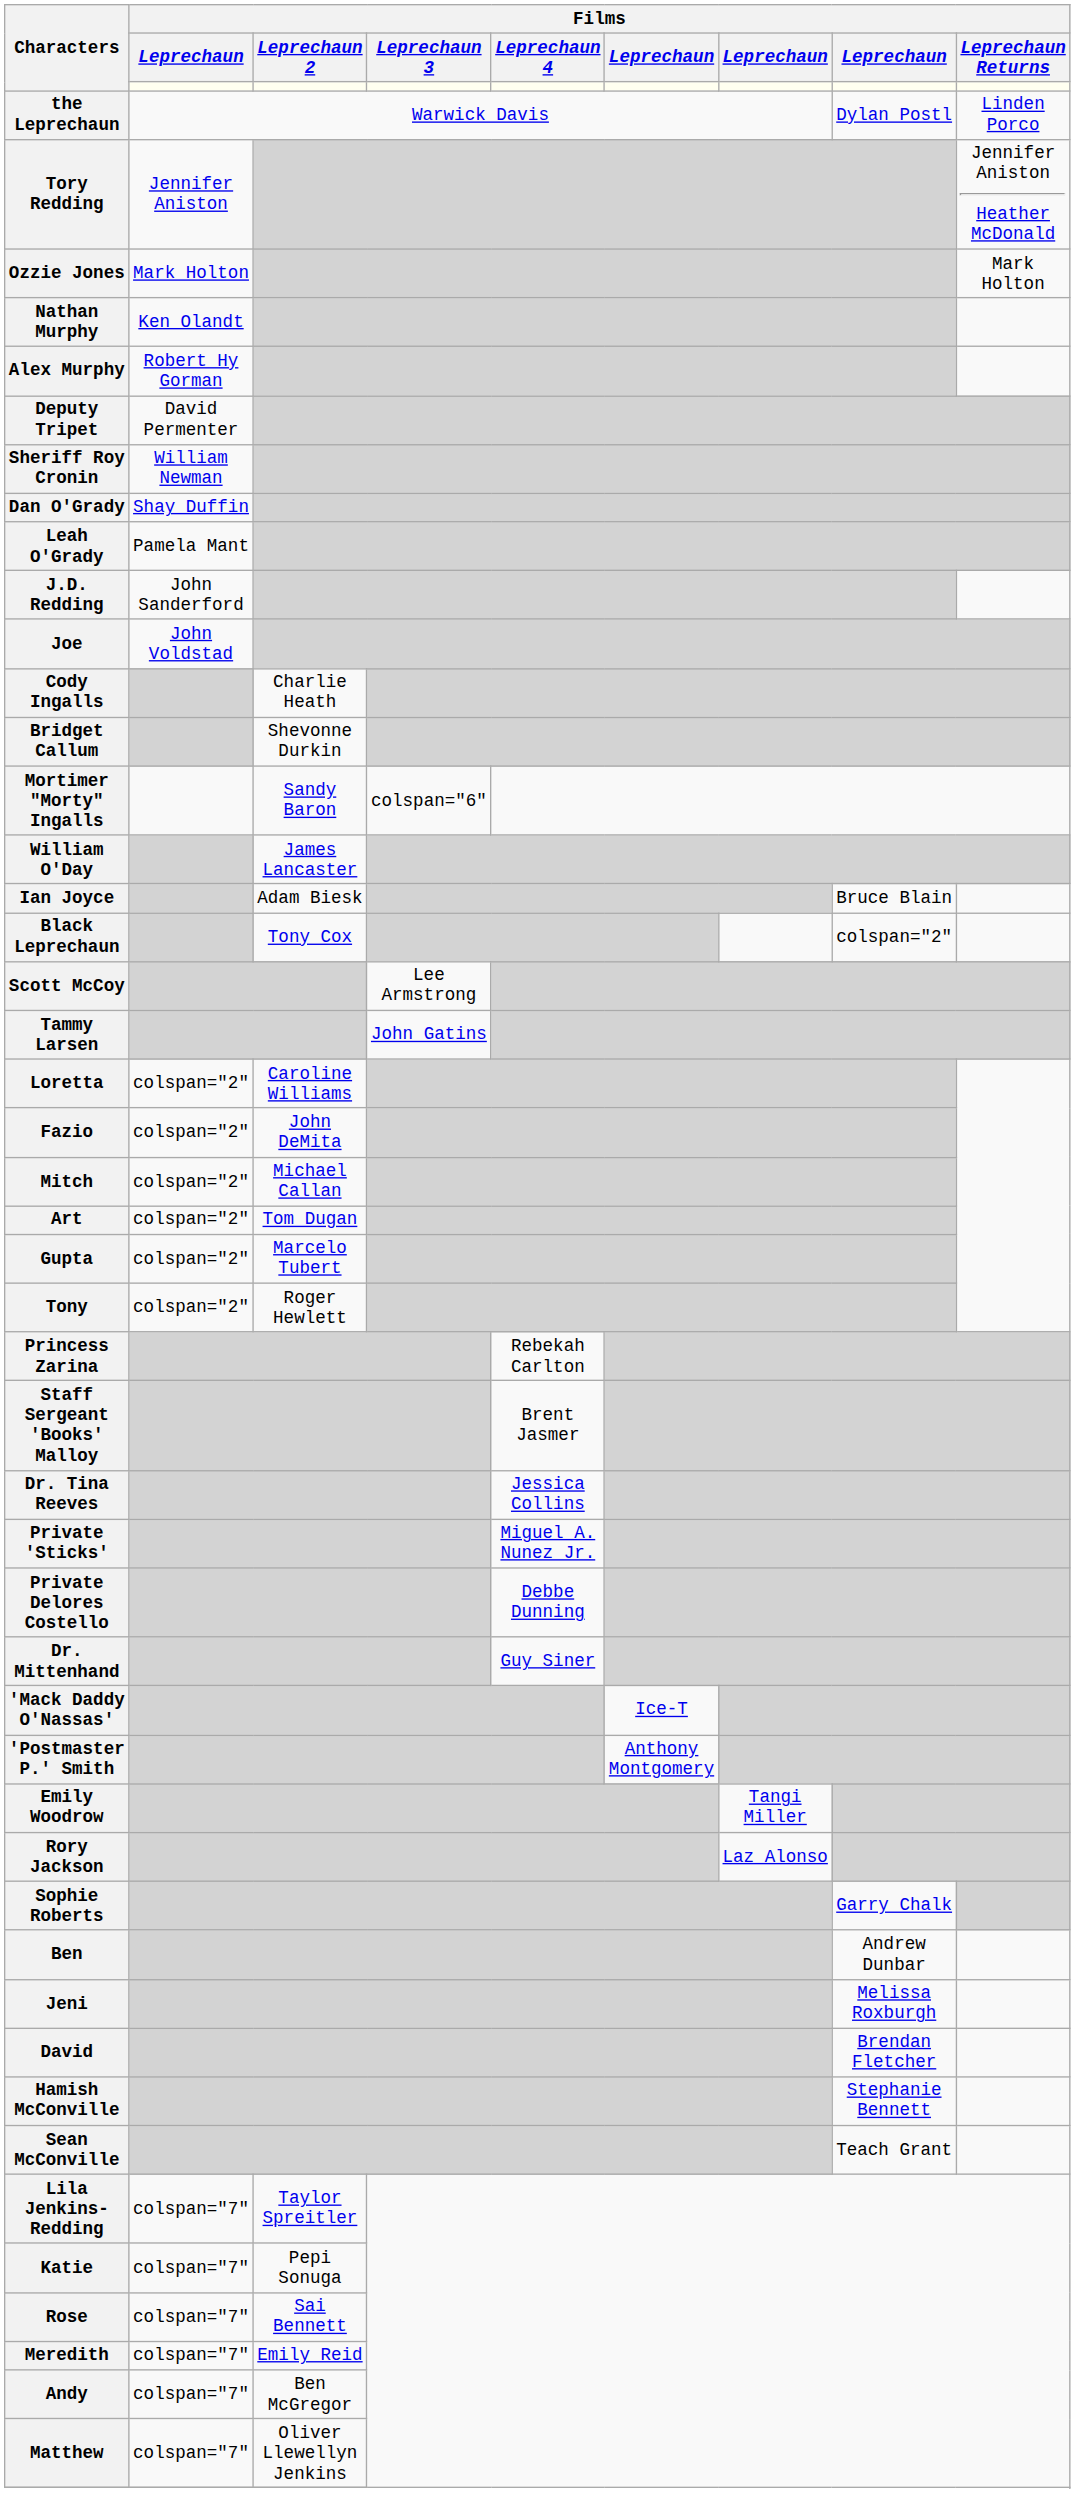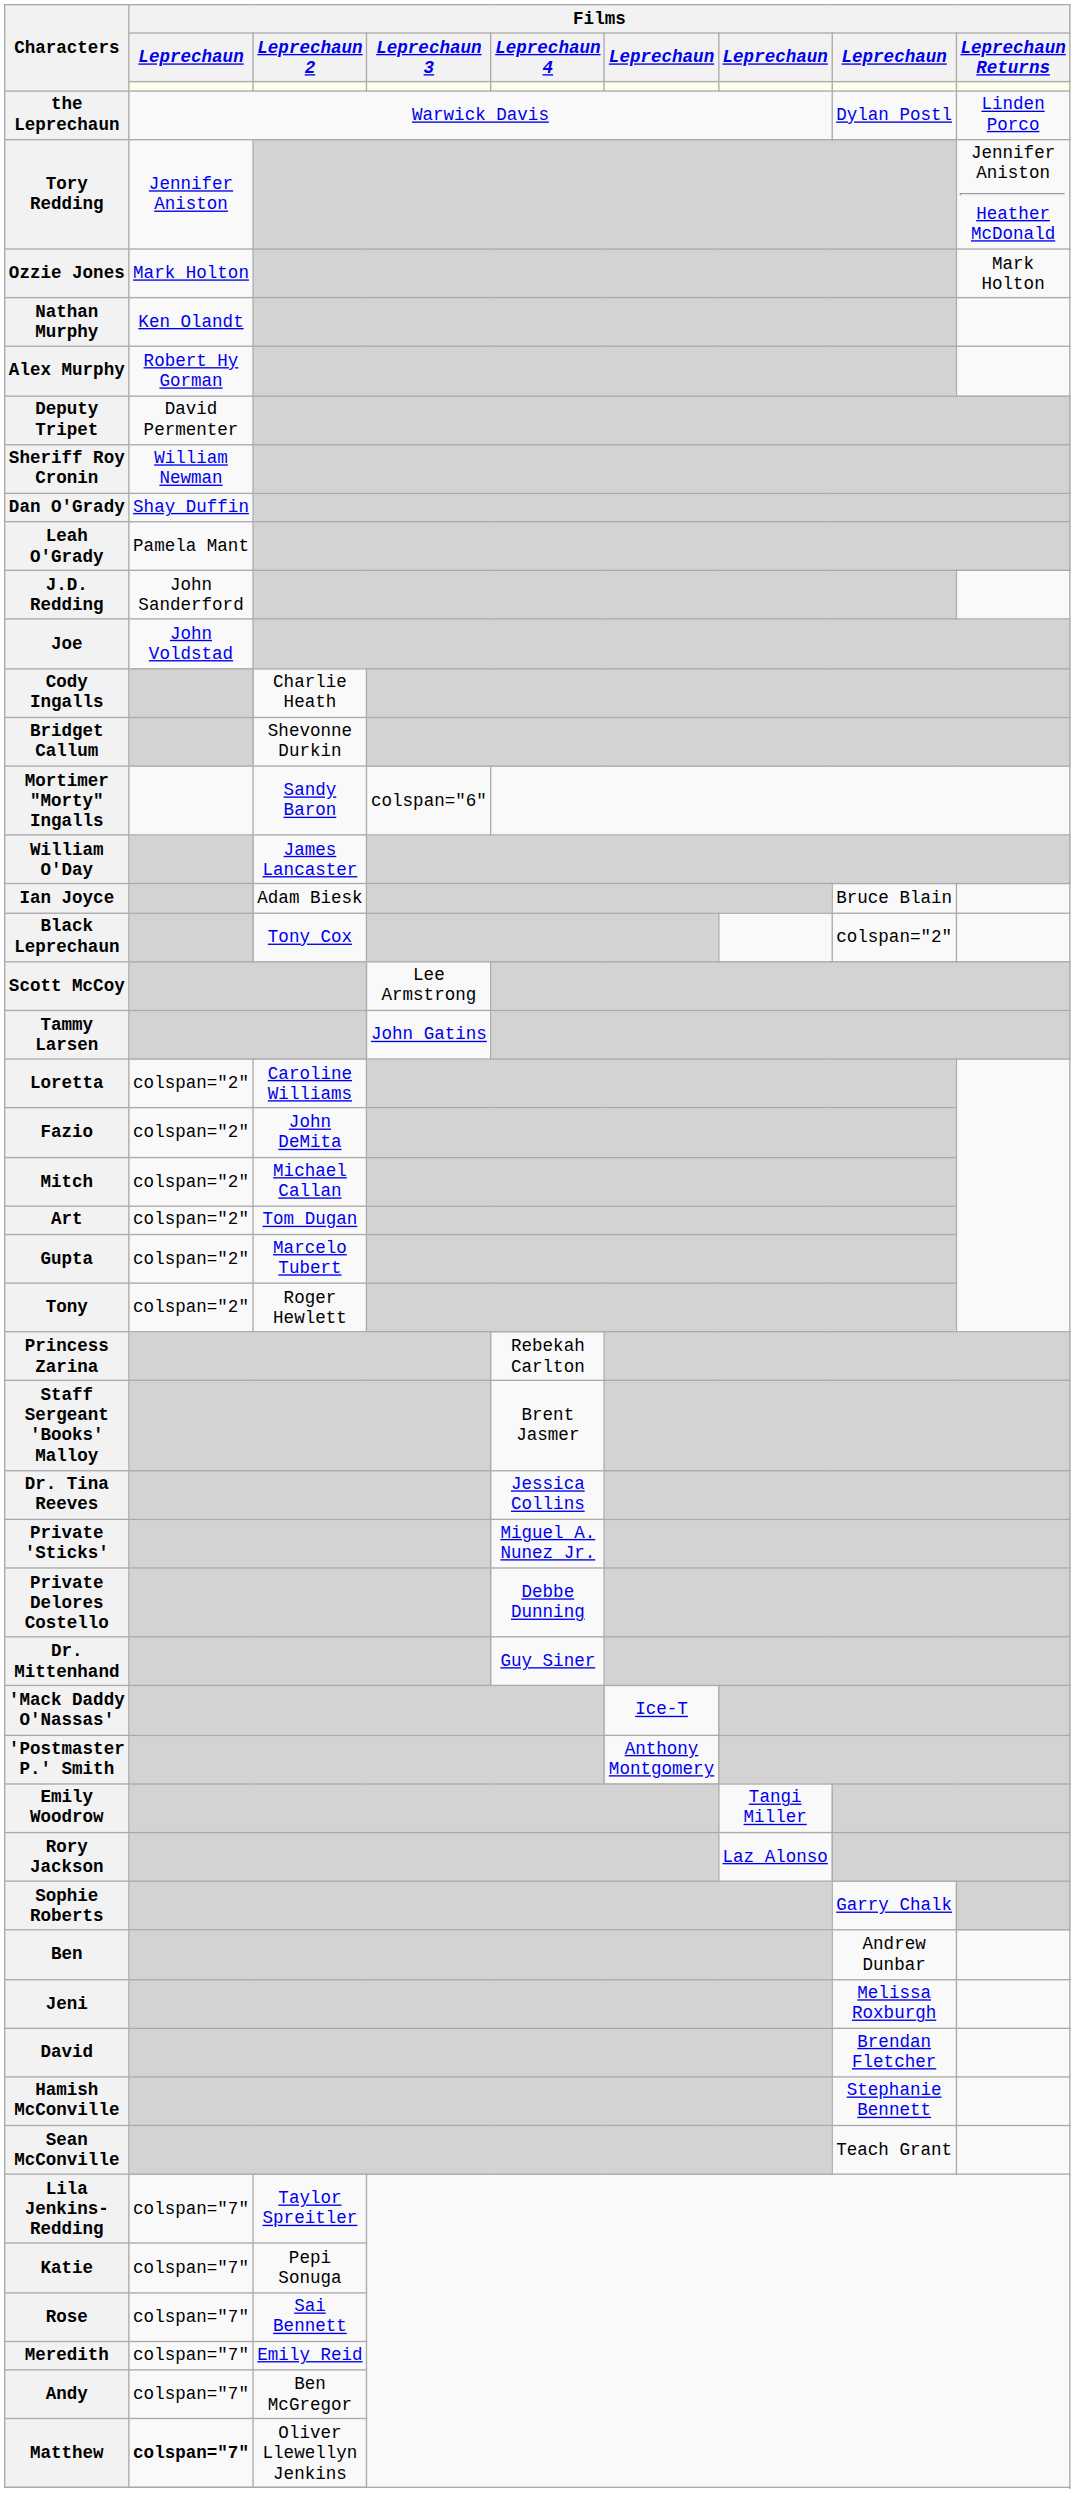(191, 2453) normal -> (191, 2453) bold
